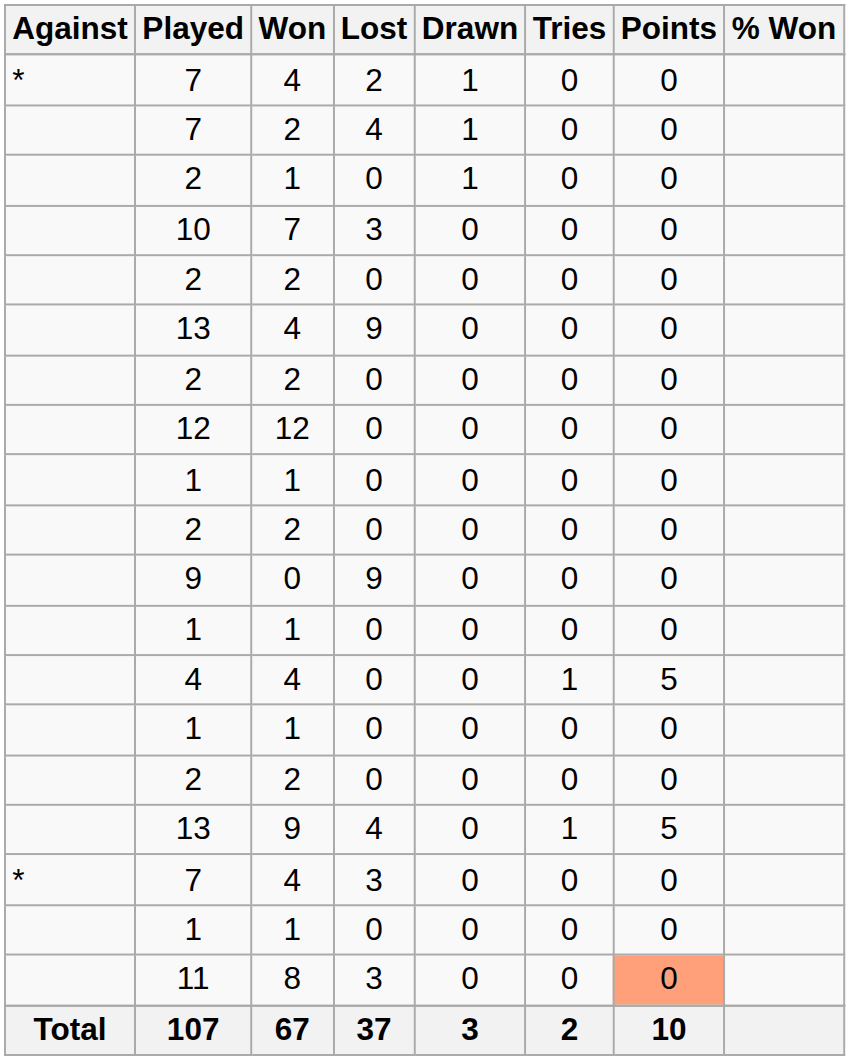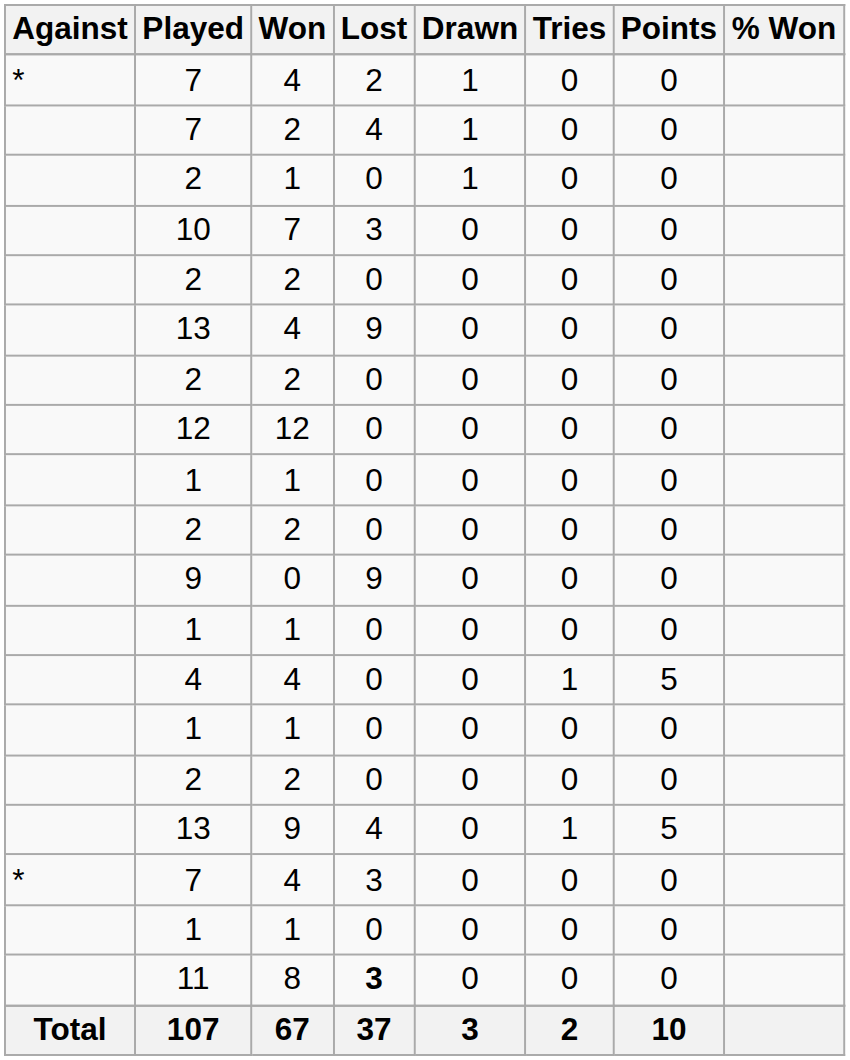(374, 979) normal -> (374, 979) bold
(669, 979) lightsalmon background -> (669, 979) no background
